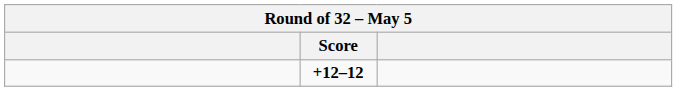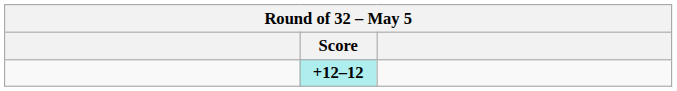(338, 73) no background -> (338, 73) paleturquoise background
